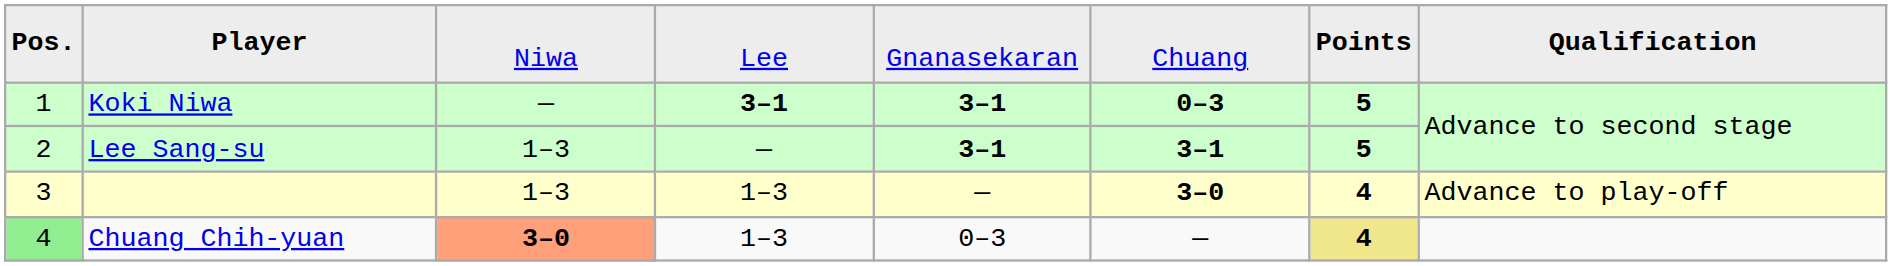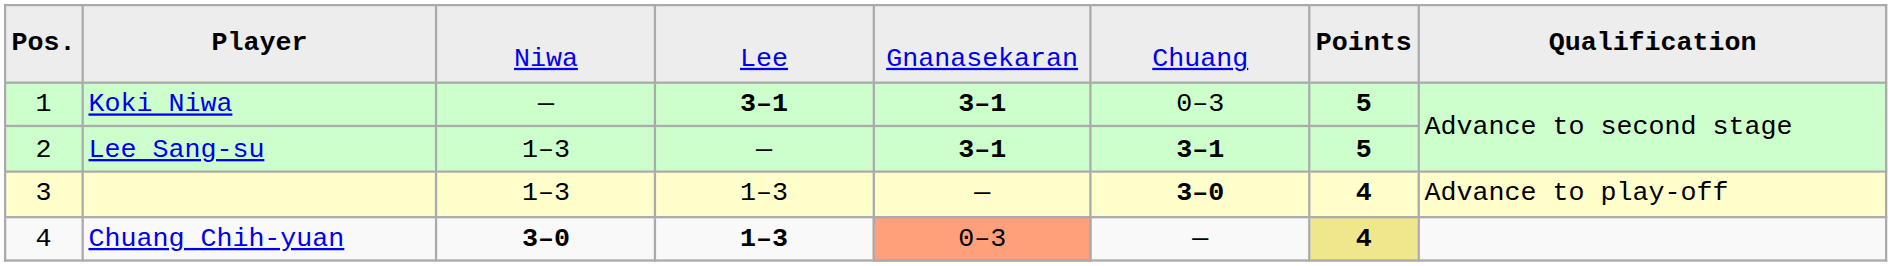(1200, 104) bold -> (1200, 104) normal
(44, 238) lightgreen background -> (44, 238) no background
(546, 238) lightsalmon background -> (546, 238) no background
(764, 238) normal -> (764, 238) bold
(982, 238) no background -> (982, 238) lightsalmon background
